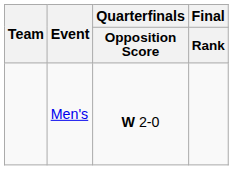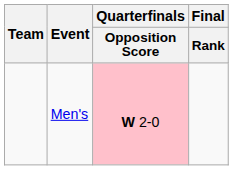(141, 122) no background -> (141, 122) pink background
